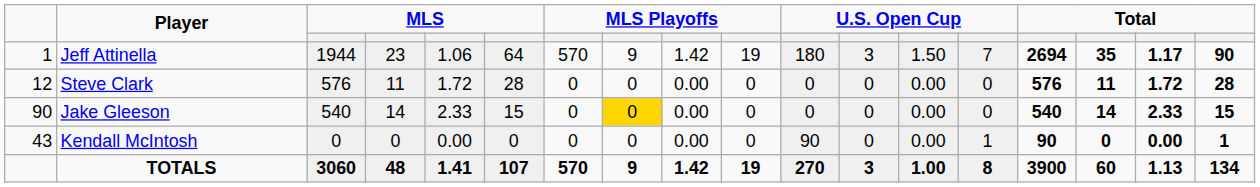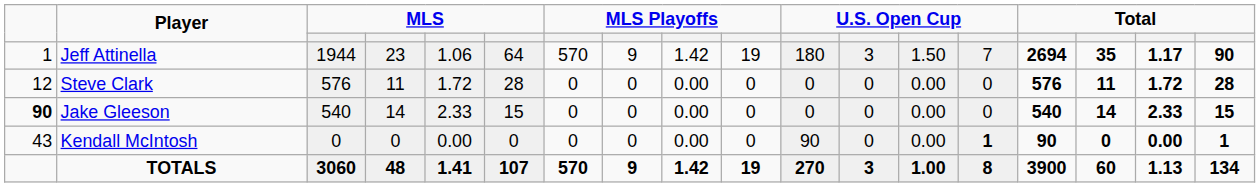(42, 112) normal -> (42, 112) bold
(632, 112) gold background -> (632, 112) no background
(987, 140) normal -> (987, 140) bold
